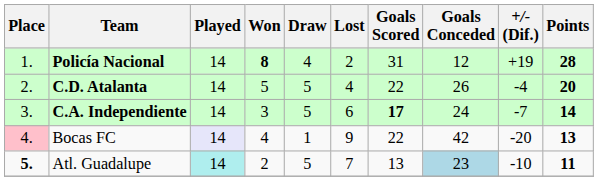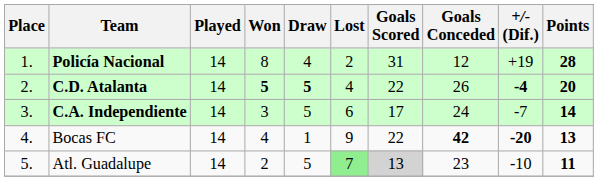(264, 61) bold -> (264, 61) normal
(264, 86) normal -> (264, 86) bold
(307, 86) normal -> (307, 86) bold
(521, 86) normal -> (521, 86) bold
(396, 112) bold -> (396, 112) normal
(27, 138) pink background -> (27, 138) no background
(217, 138) lavender background -> (217, 138) no background
(461, 138) normal -> (461, 138) bold
(521, 138) normal -> (521, 138) bold
(27, 163) bold -> (27, 163) normal
(217, 163) paleturquoise background -> (217, 163) no background
(349, 163) no background -> (349, 163) lightgreen background
(396, 163) no background -> (396, 163) lightgrey background
(461, 163) lightblue background -> (461, 163) no background
